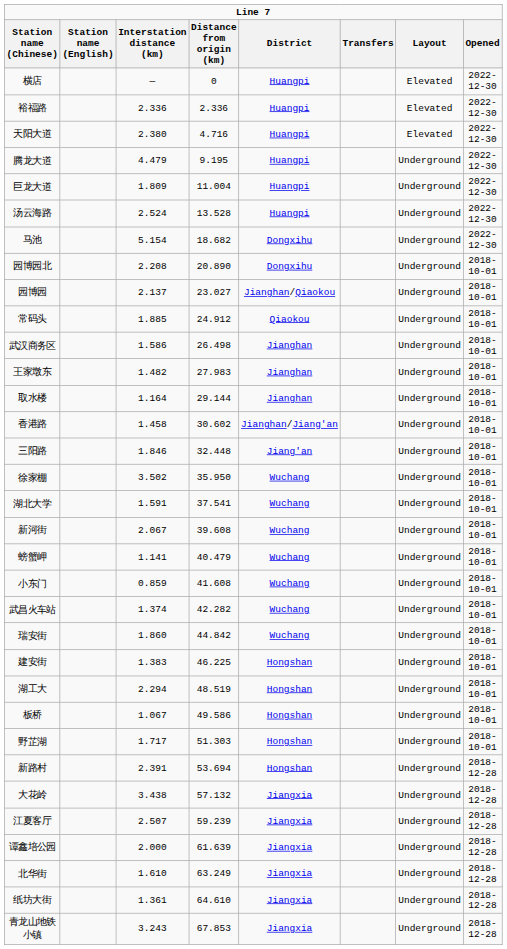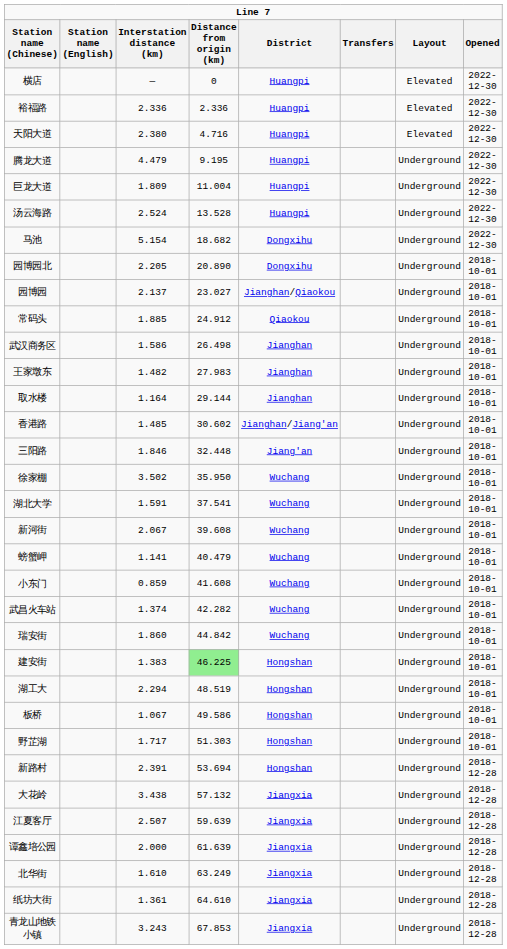(152, 266) 2.208 -> (152, 266) 2.205
(152, 425) 1.458 -> (152, 425) 1.485
(214, 663) no background -> (214, 663) lightgreen background
(214, 821) 59.239 -> (214, 821) 59.639
